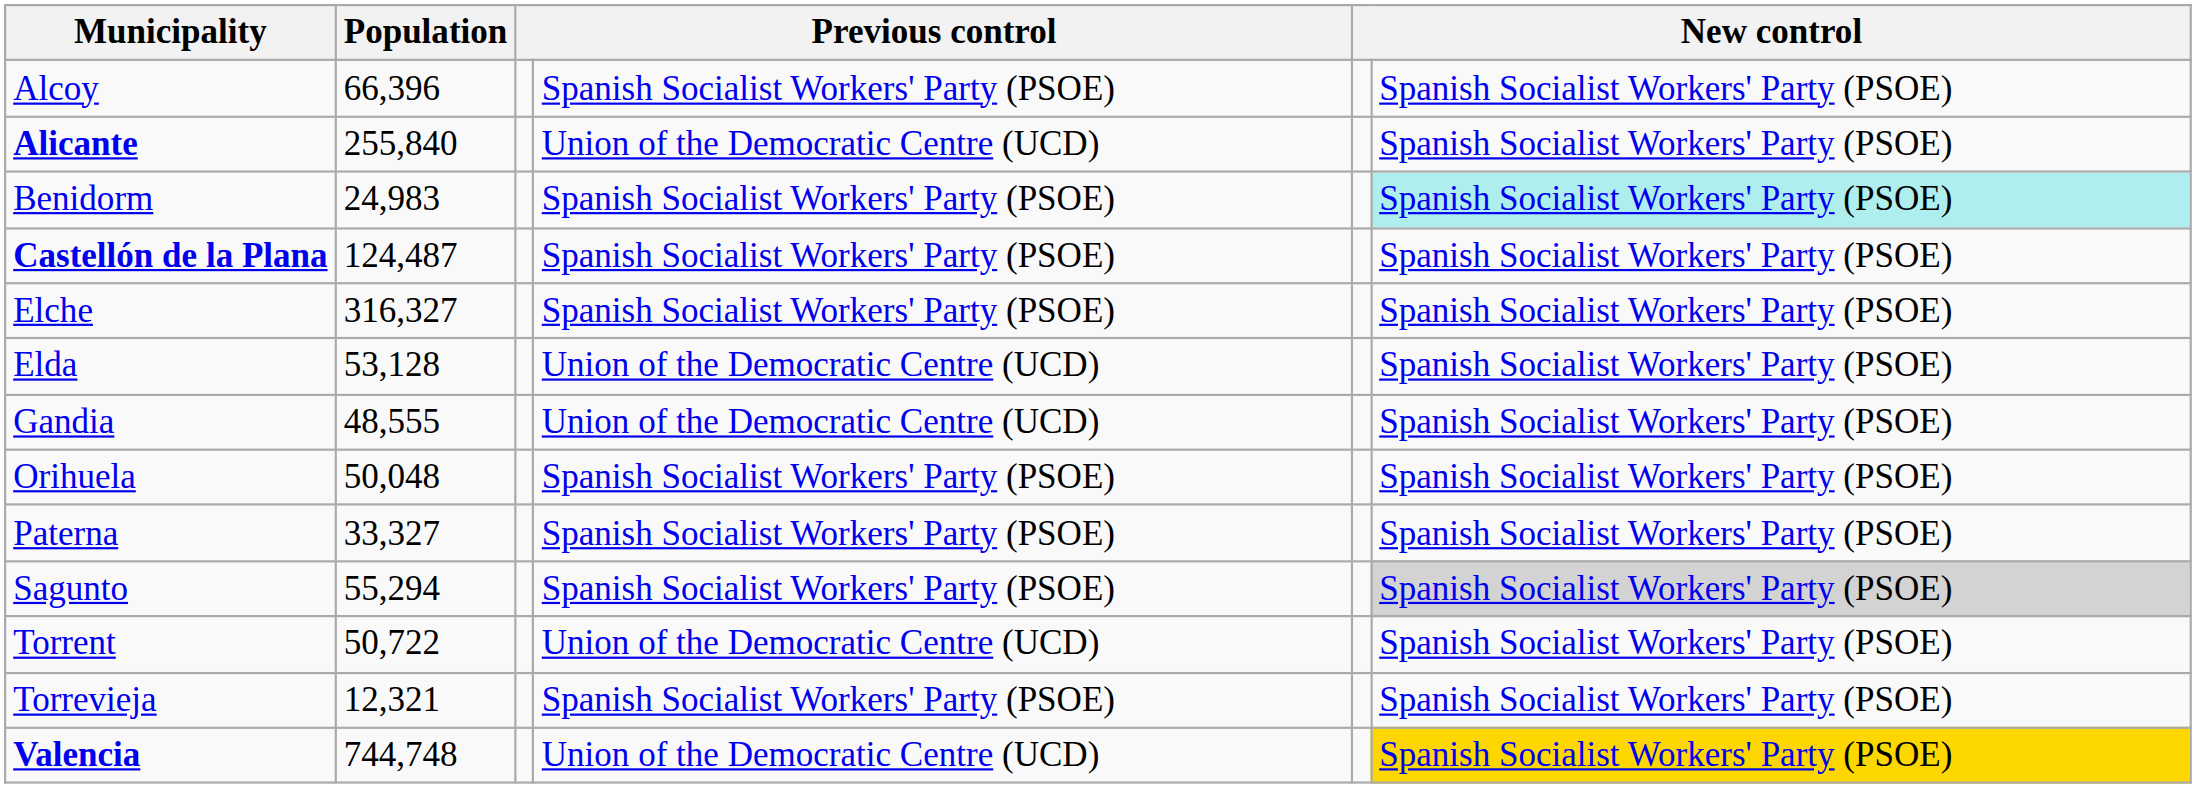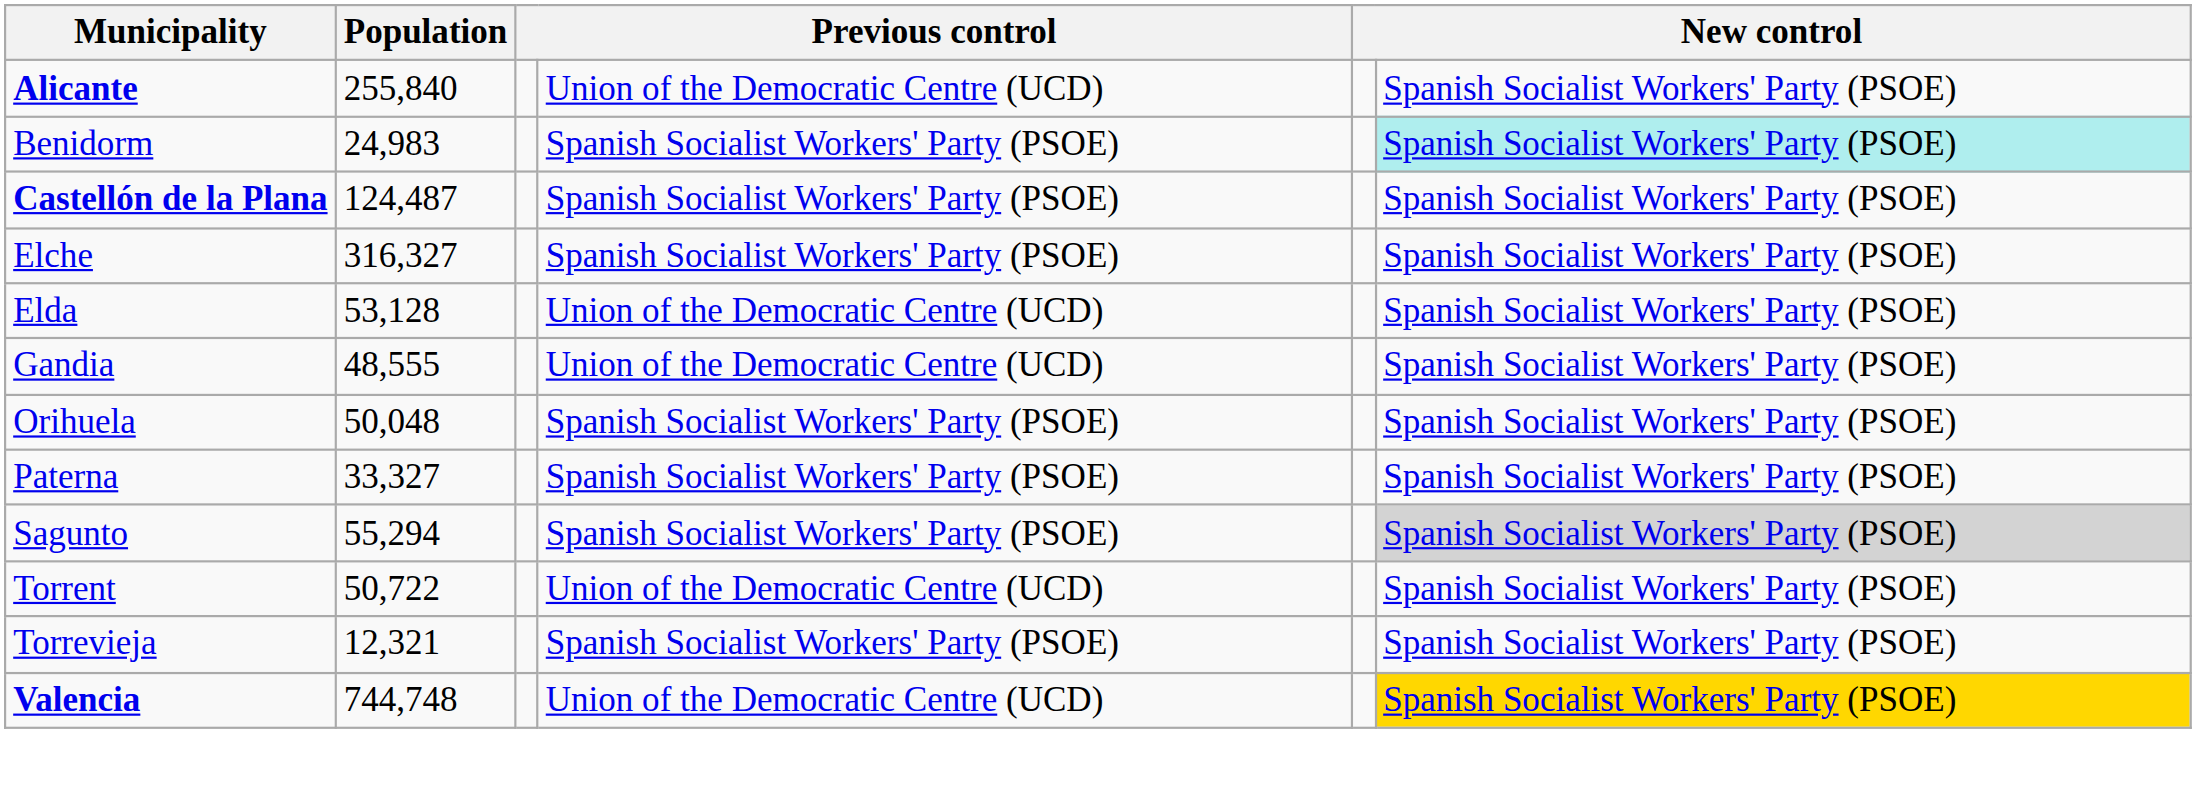- row: (56, 87)
